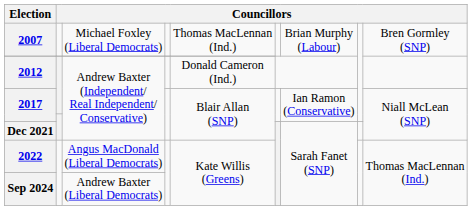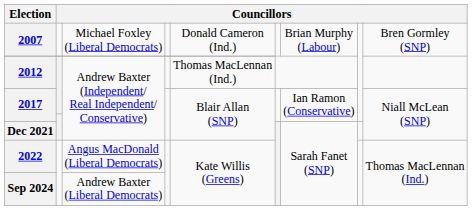(223, 39) Thomas MacLennan (Ind.) -> (223, 39) Donald Cameron (Ind.)
(223, 72) Donald Cameron (Ind.) -> (223, 72) Thomas MacLennan (Ind.)
